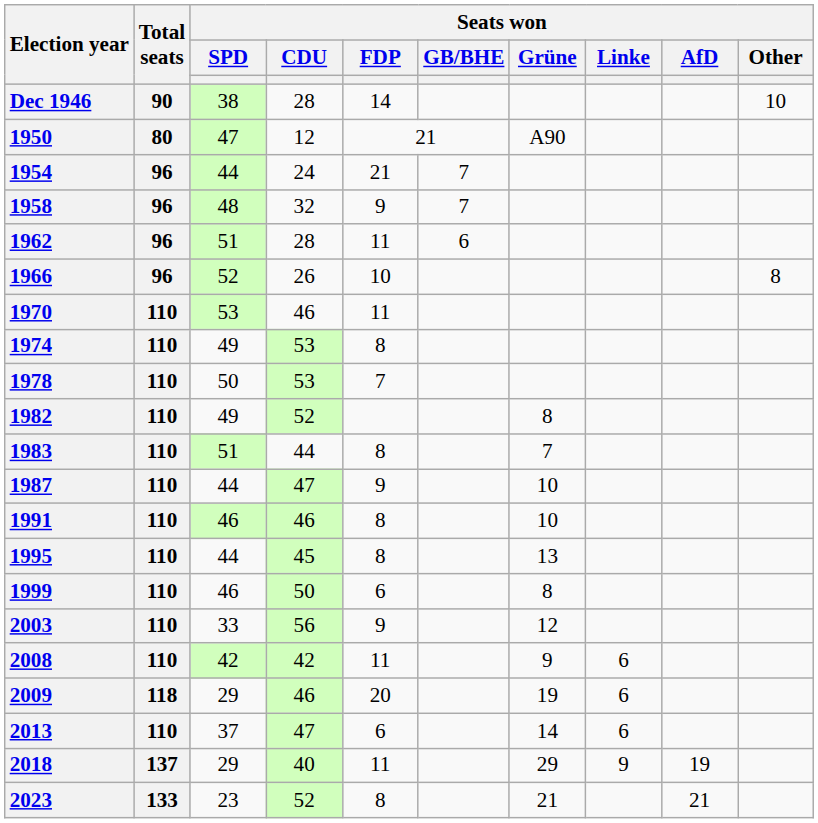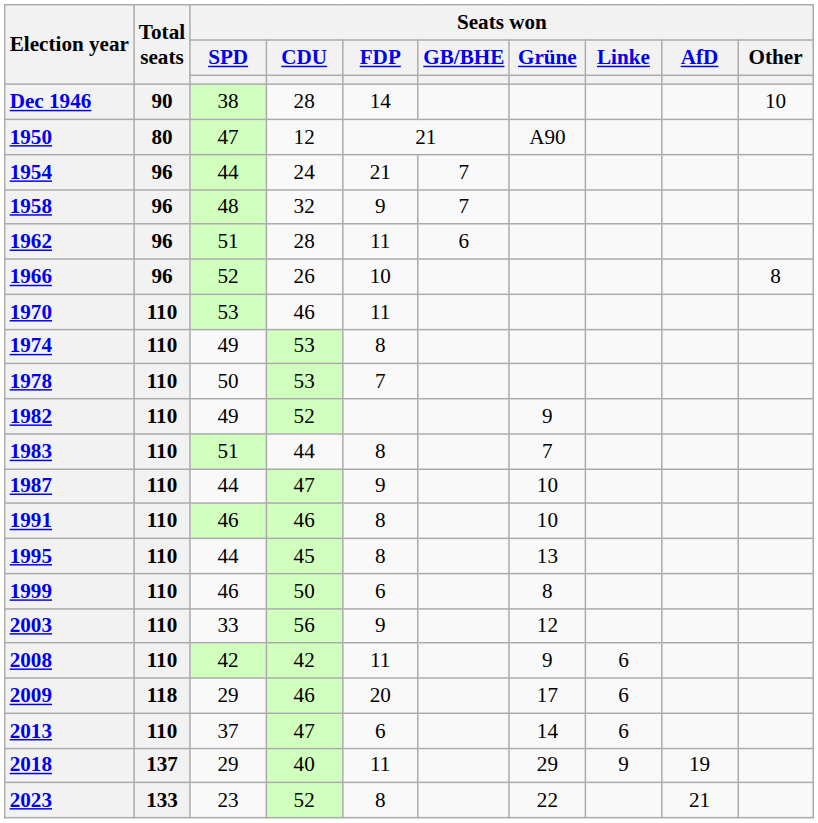(547, 416) 8 -> (547, 416) 9
(547, 695) 19 -> (547, 695) 17
(547, 800) 21 -> (547, 800) 22
